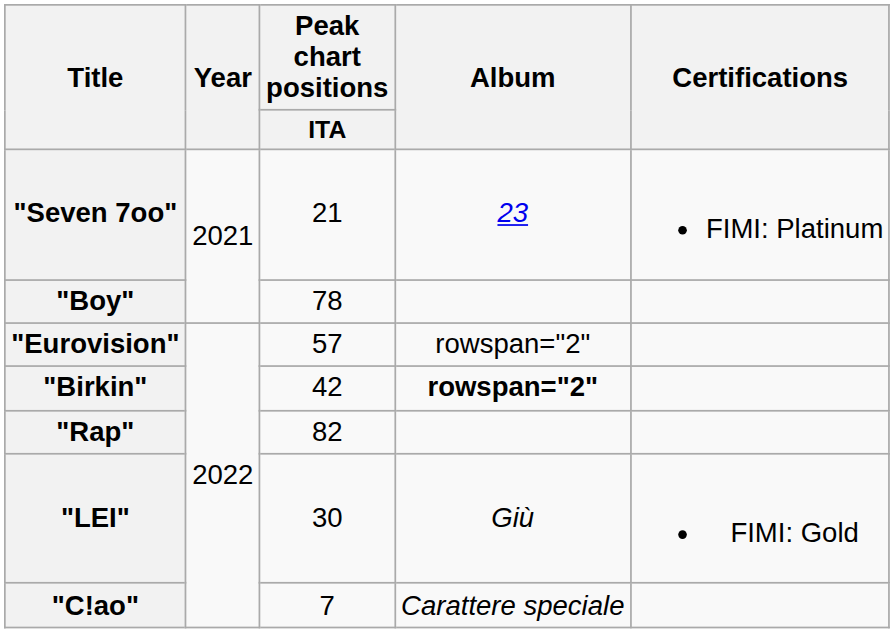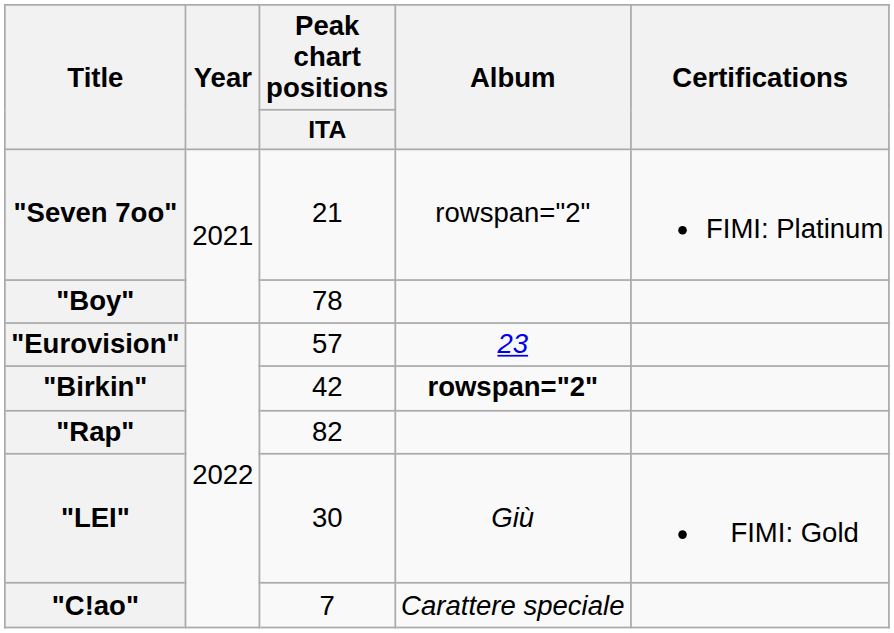(513, 214) 23 -> (513, 214) rowspan="2"
(513, 344) rowspan="2" -> (513, 344) 23
